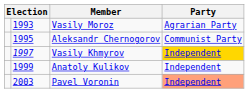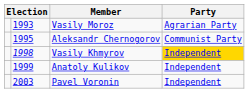(23, 53) 1997 -> (23, 53) 1998
(193, 81) lightsalmon background -> (193, 81) no background
